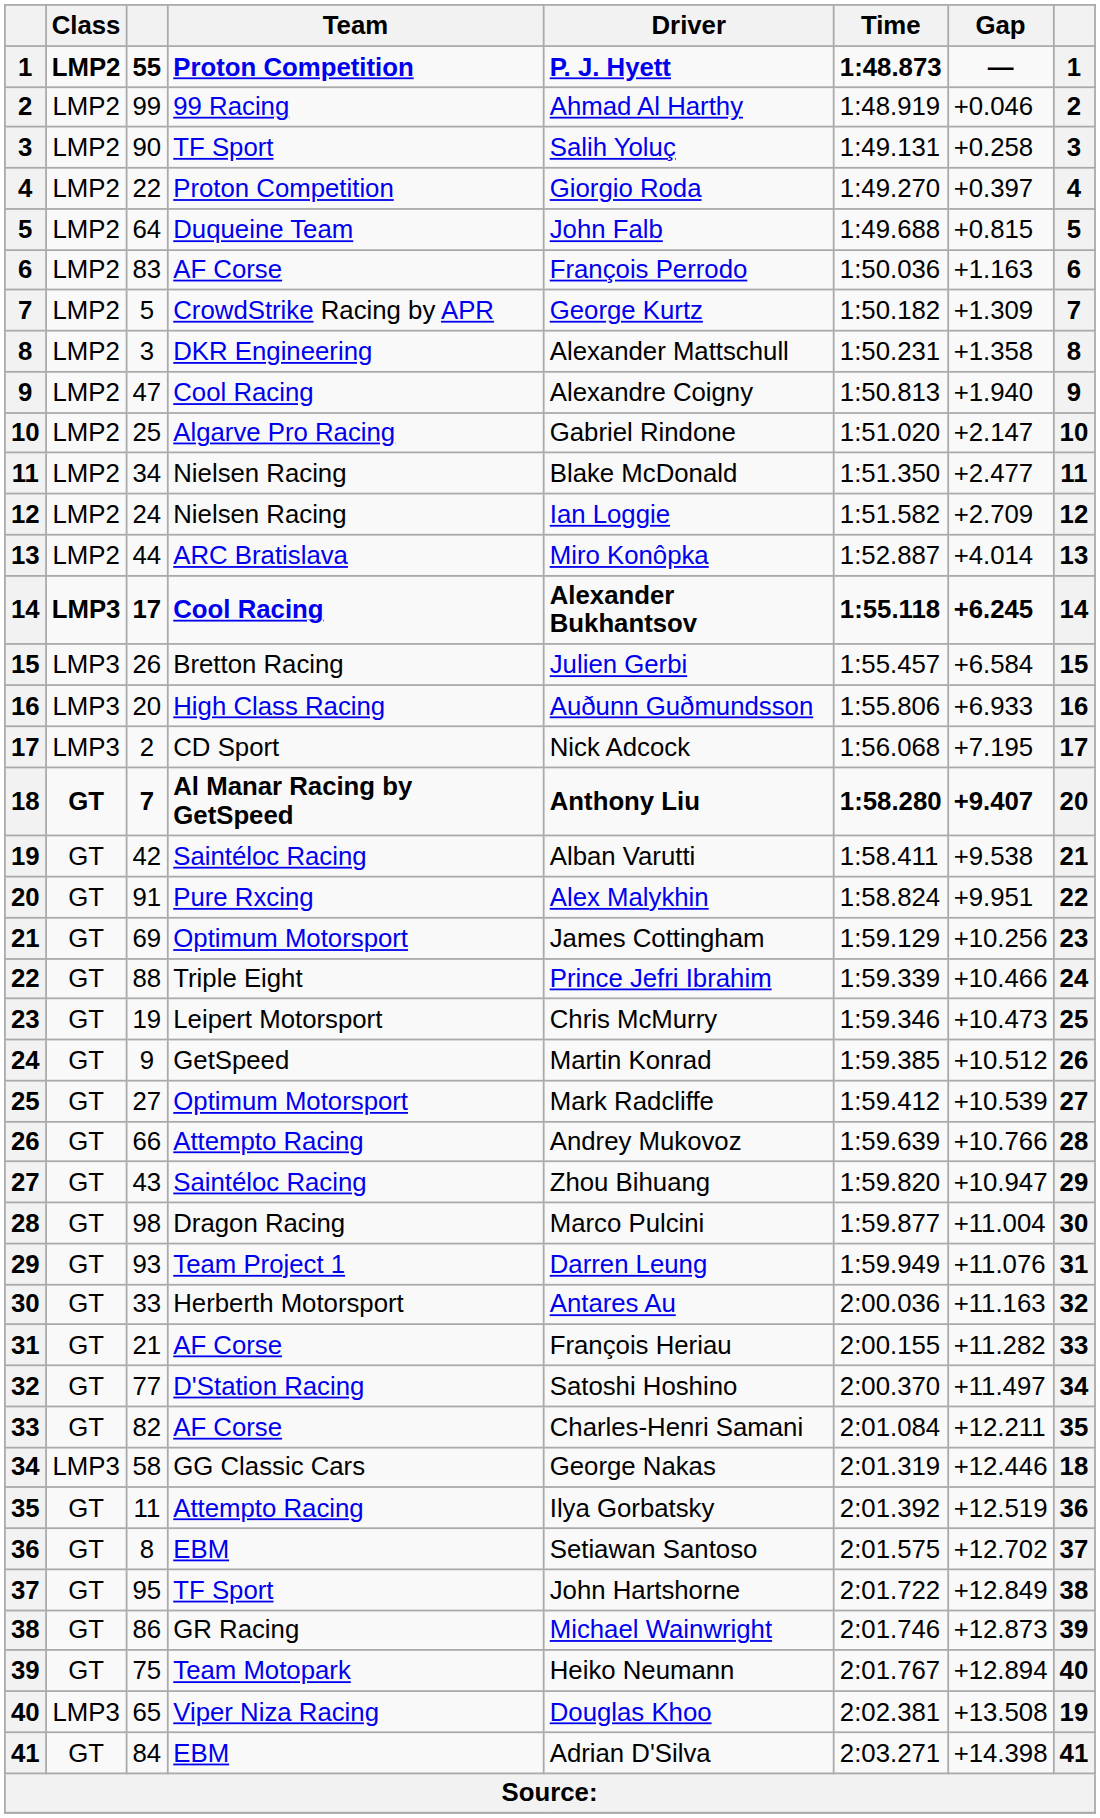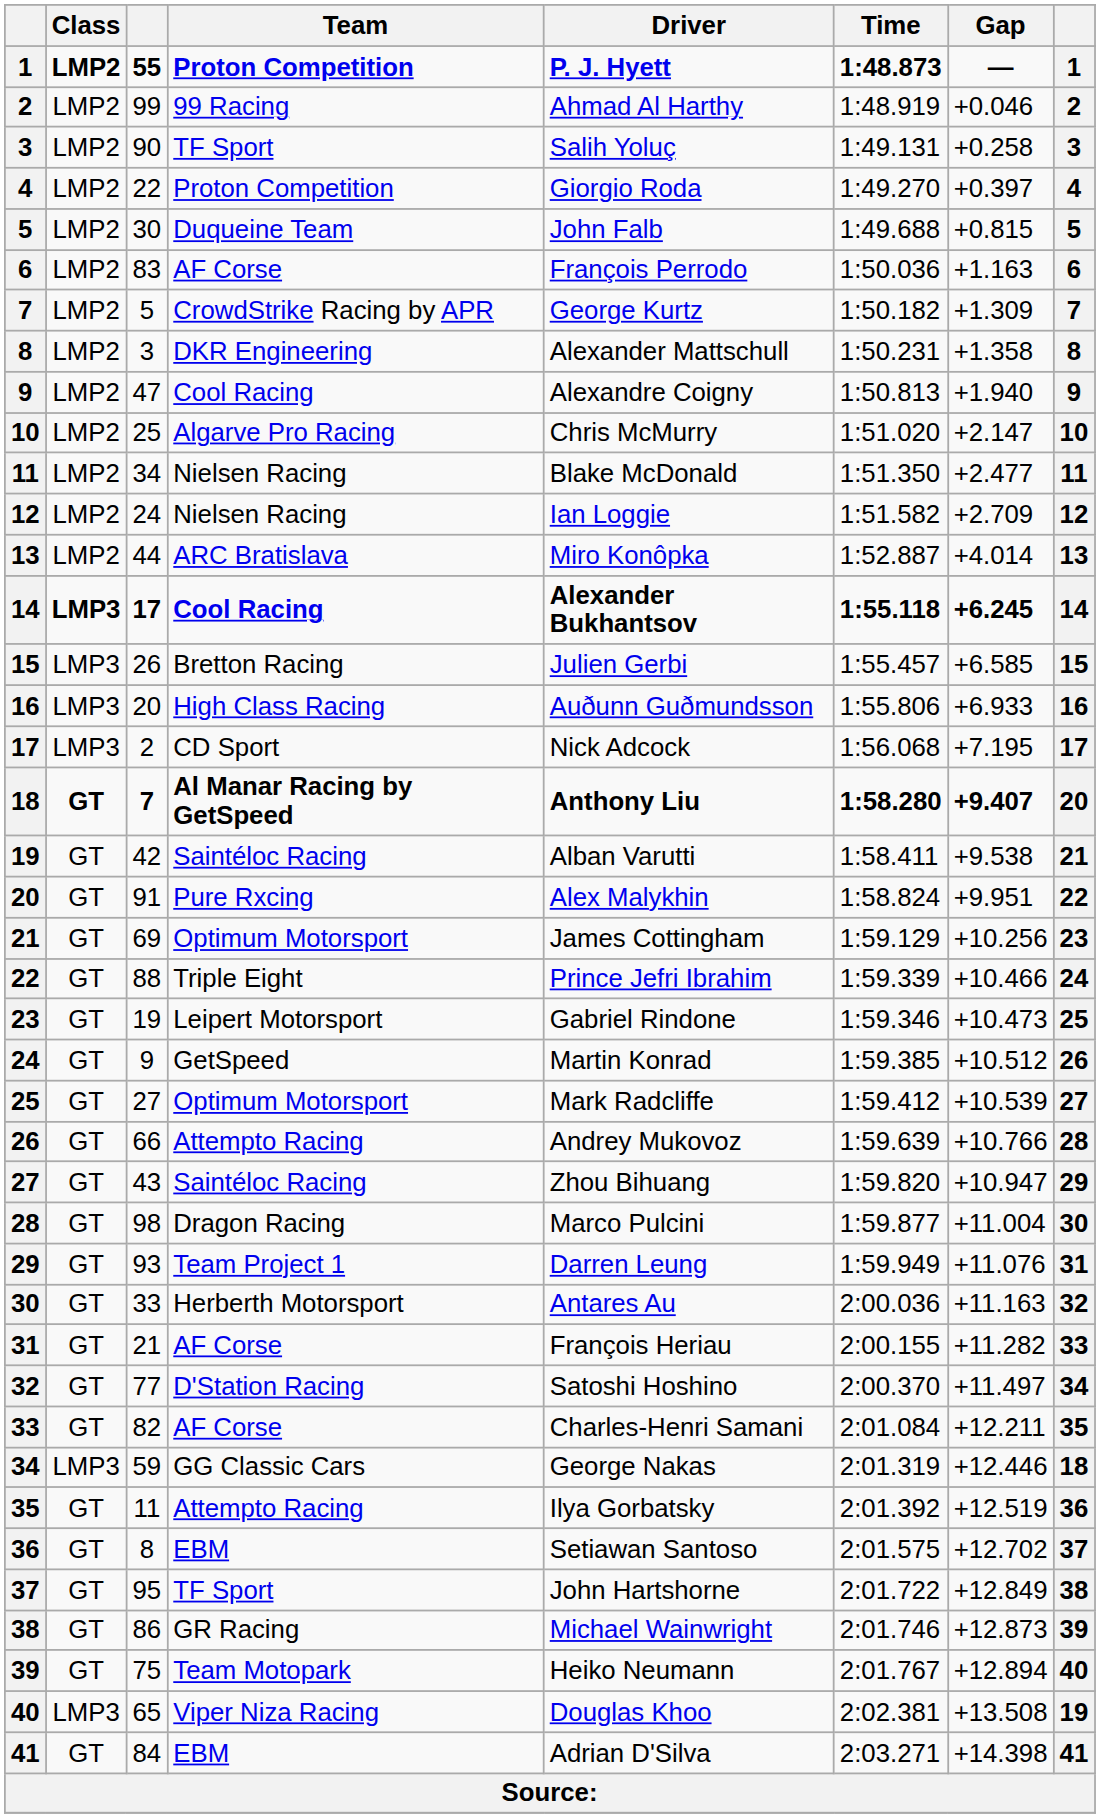(147, 229) 64 -> (147, 229) 30
(643, 433) Gabriel Rindone -> (633, 433) Chris McMurry
(993, 665) +6.584 -> (993, 665) +6.585
(633, 1020) Chris McMurry -> (643, 1020) Gabriel Rindone
(147, 1467) 58 -> (147, 1467) 59
